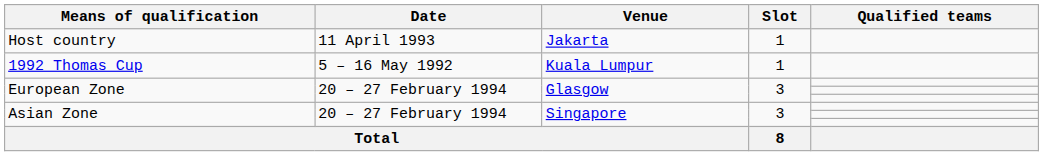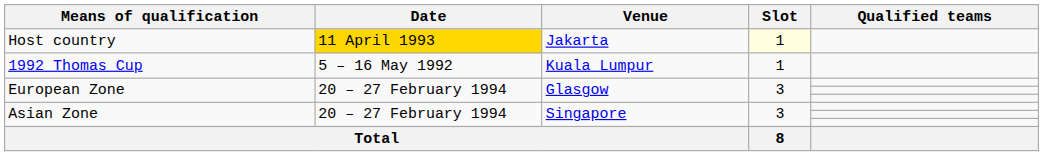(377, 41) no background -> (377, 41) gold background
(780, 41) no background -> (780, 41) lightyellow background
